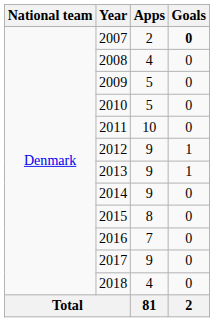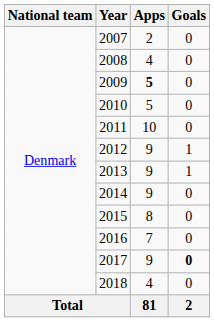(189, 37) bold -> (189, 37) normal
(149, 82) normal -> (149, 82) bold
(189, 261) normal -> (189, 261) bold
